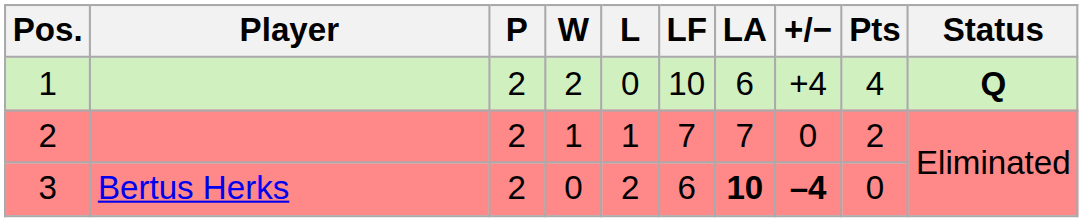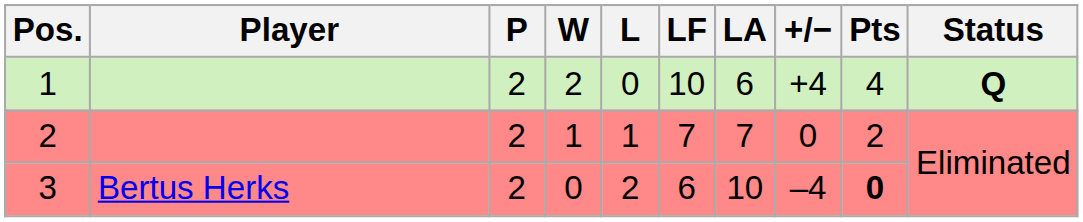(745, 188) bold -> (745, 188) normal
(808, 188) bold -> (808, 188) normal
(875, 188) normal -> (875, 188) bold
